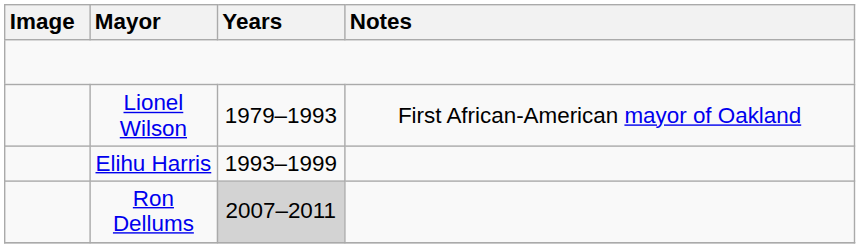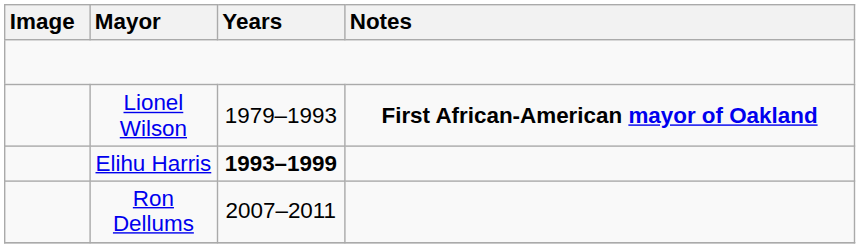(600, 115) normal -> (600, 115) bold
(281, 163) normal -> (281, 163) bold
(281, 211) lightgrey background -> (281, 211) no background
